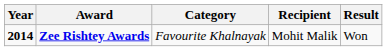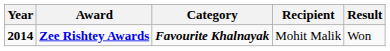(210, 35) normal -> (212, 35) bold
